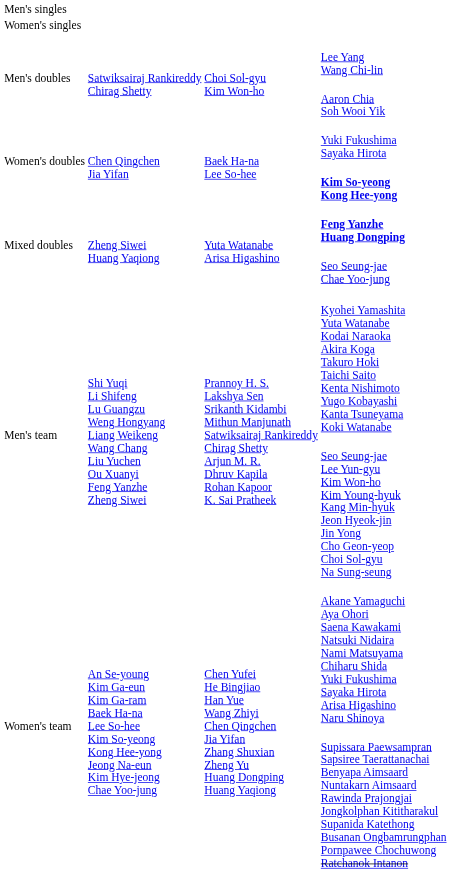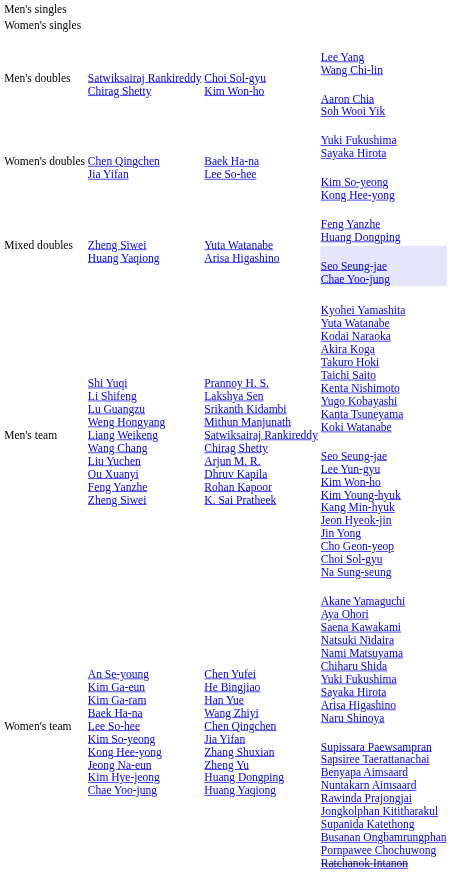(359, 189) bold -> (358, 189) normal
(363, 230) bold -> (361, 230) normal
(355, 272) no background -> (355, 272) lavender background
